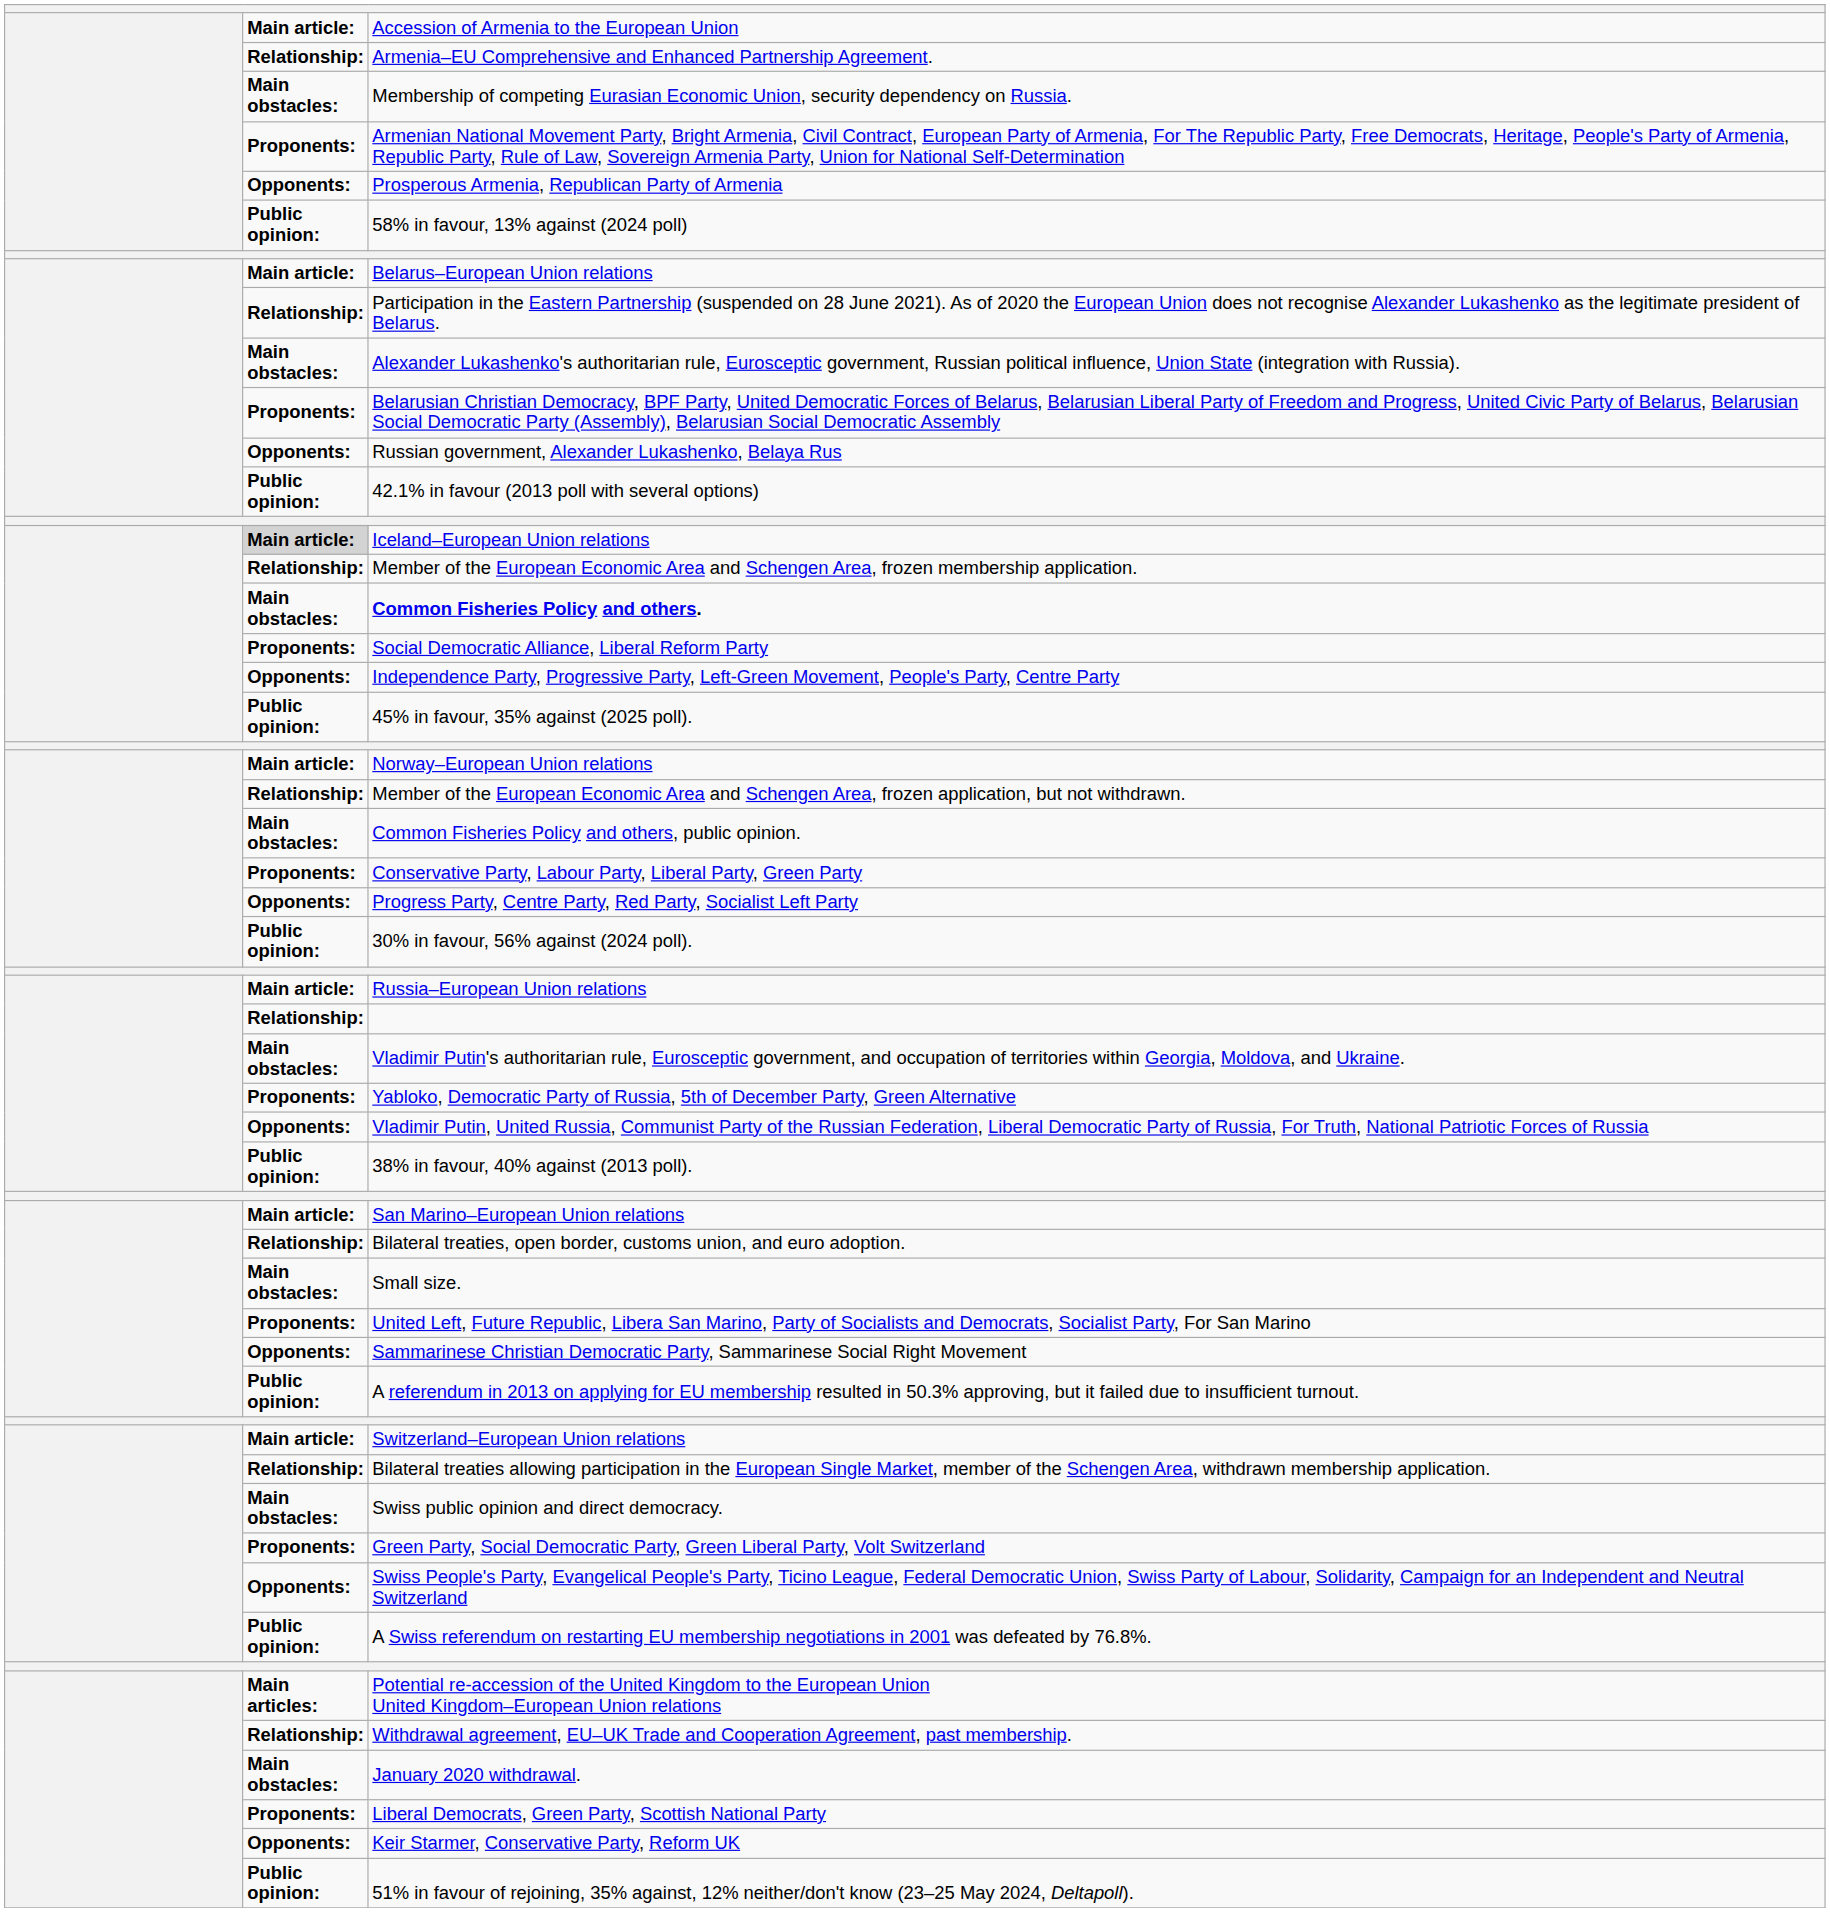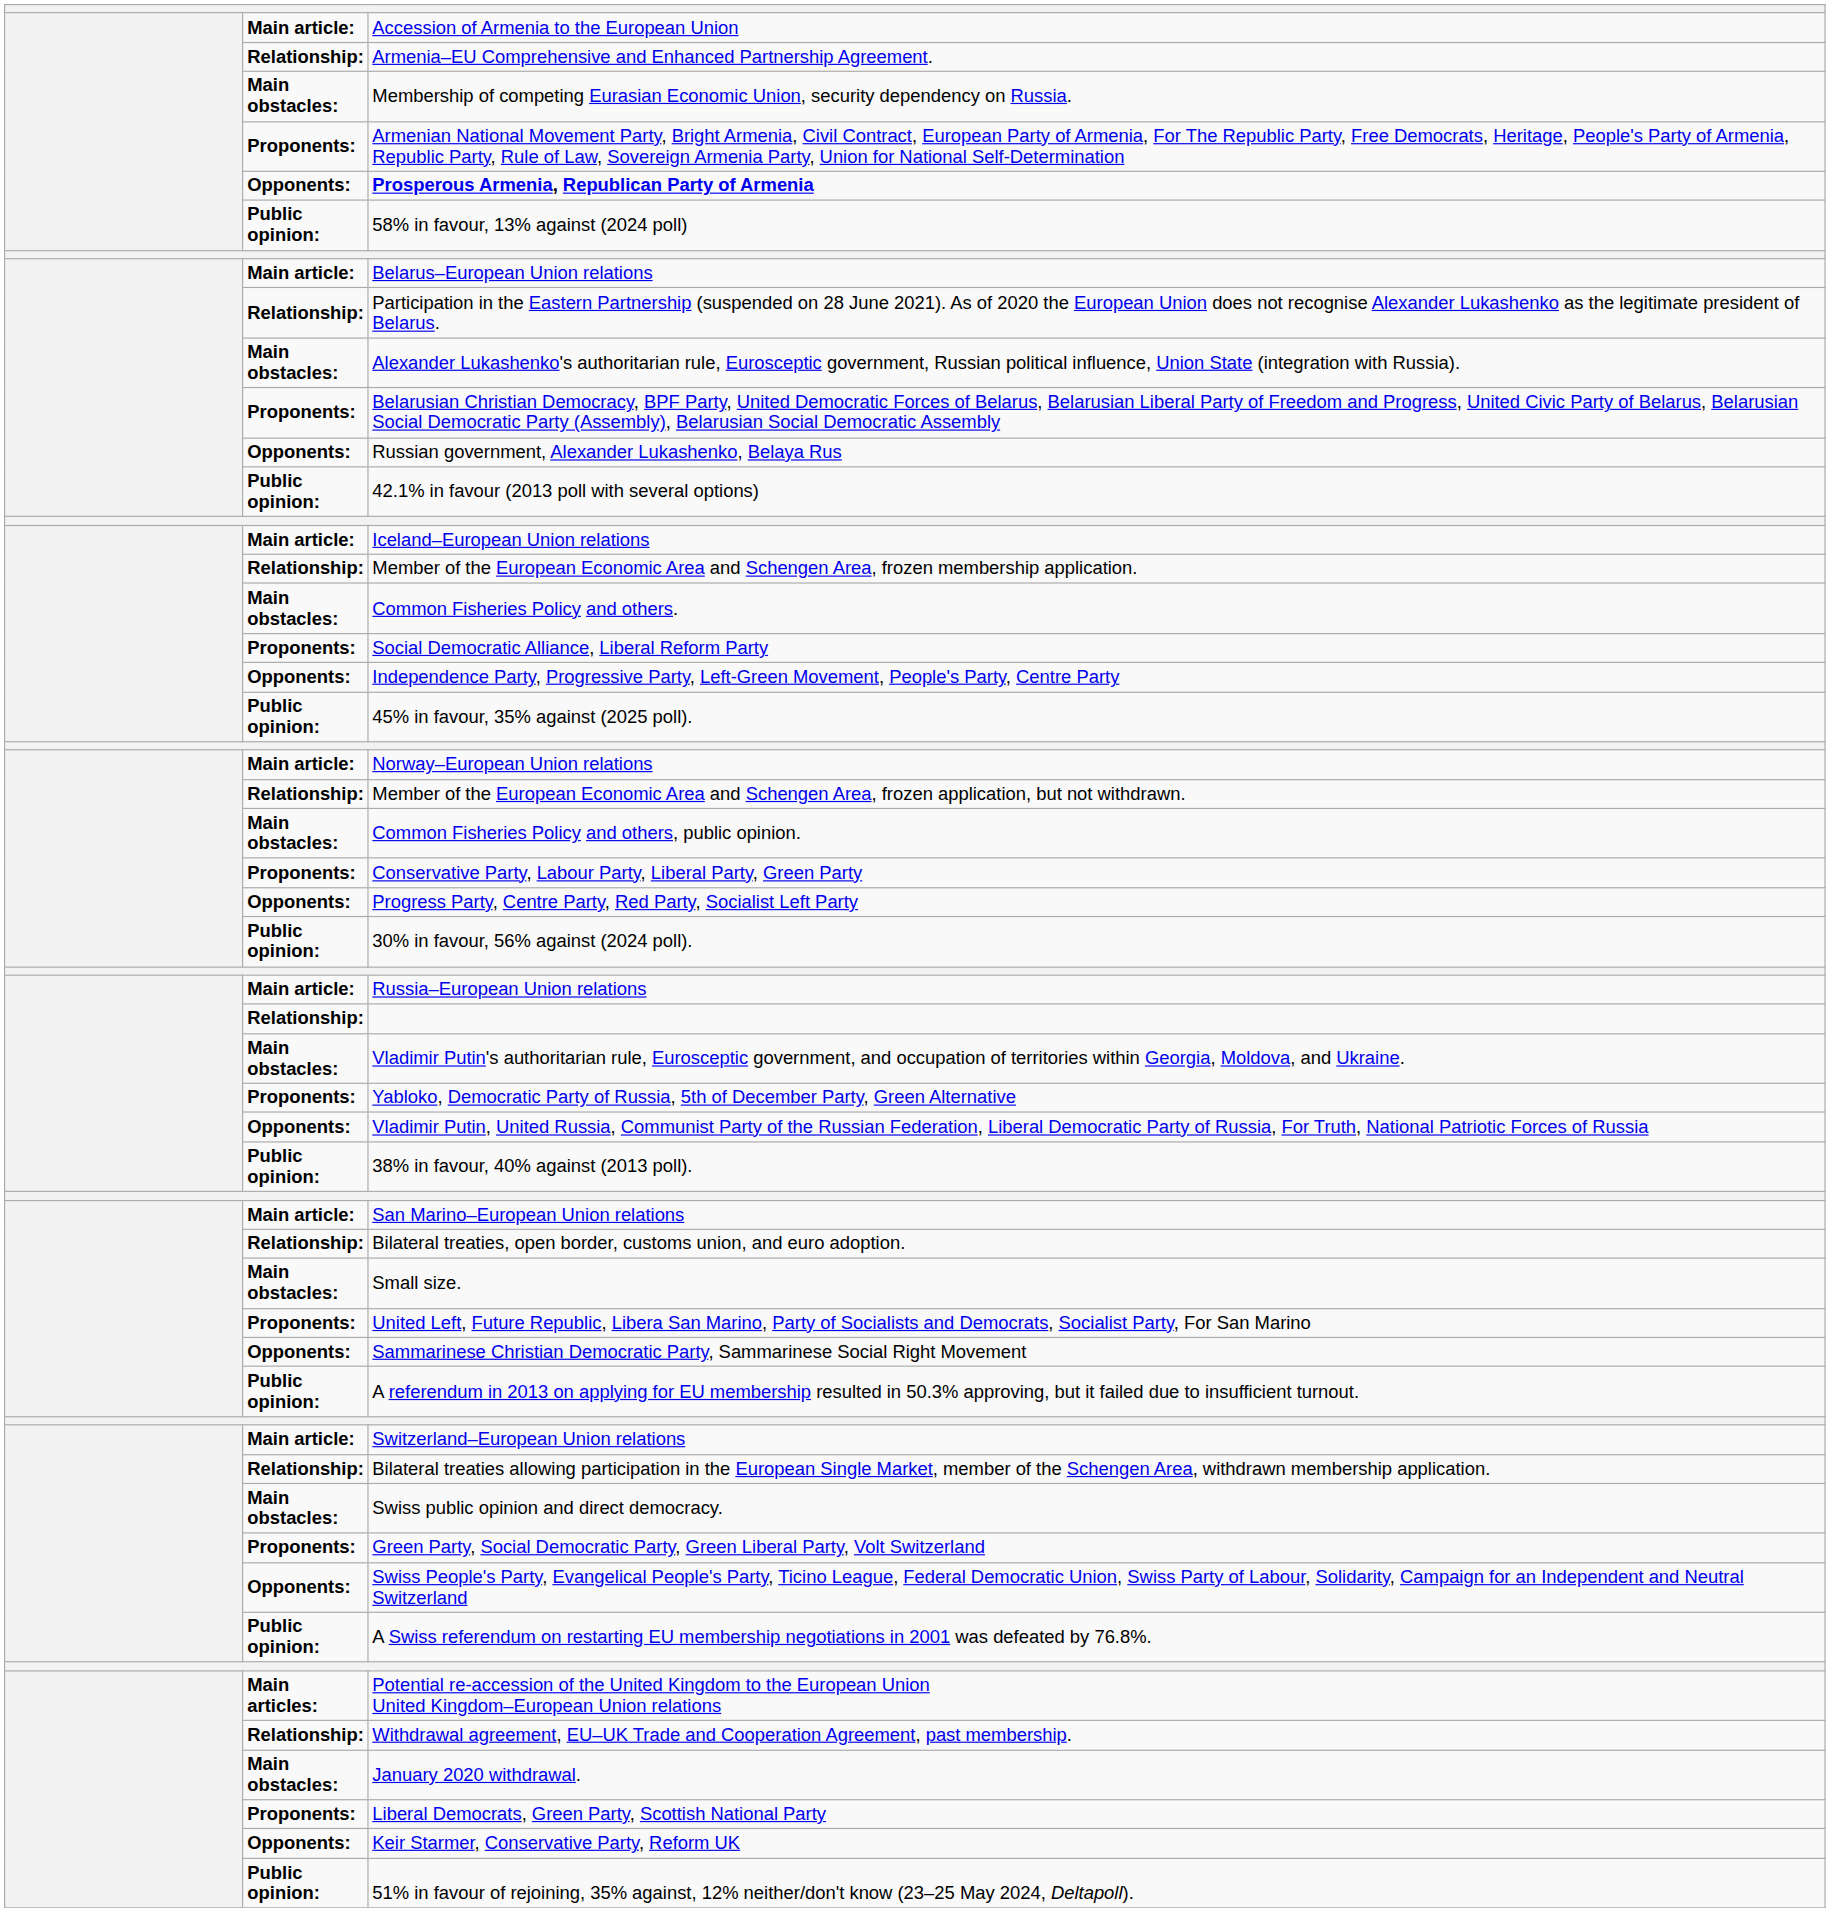(577, 185) normal -> (593, 185) bold
(301, 539) lightgrey background -> (301, 539) no background
(537, 608) bold -> (525, 608) normal
